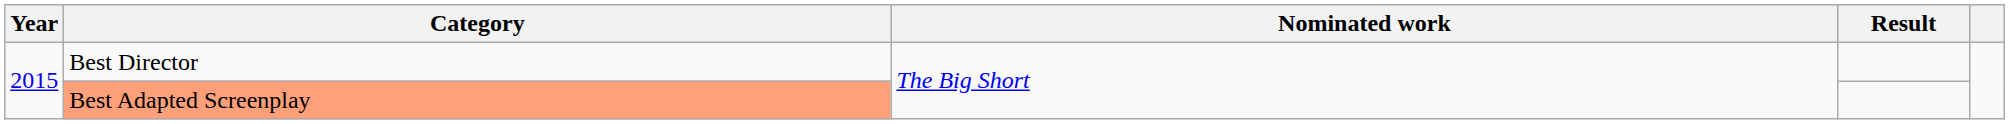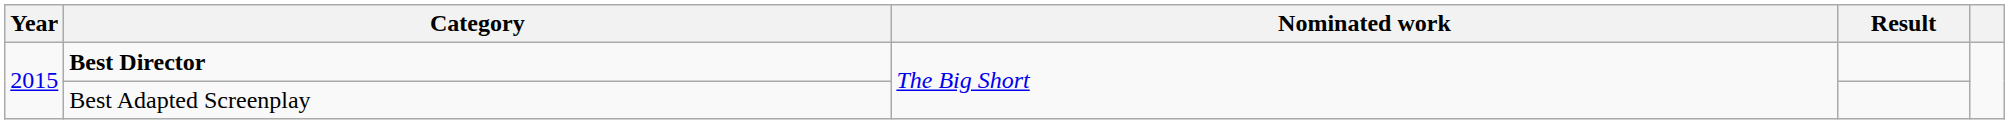(134, 61) normal -> (137, 61) bold
(190, 99) lightsalmon background -> (190, 99) no background
